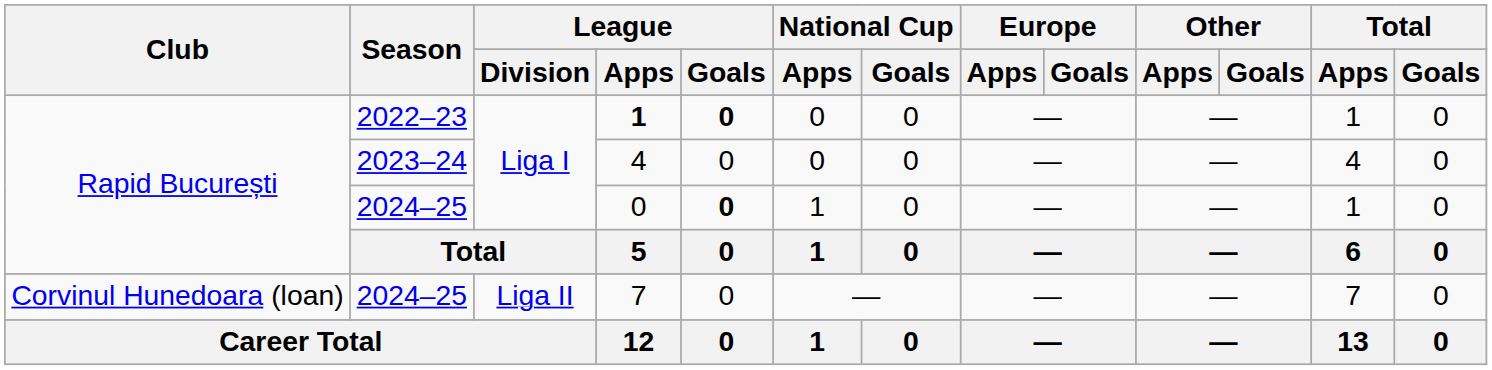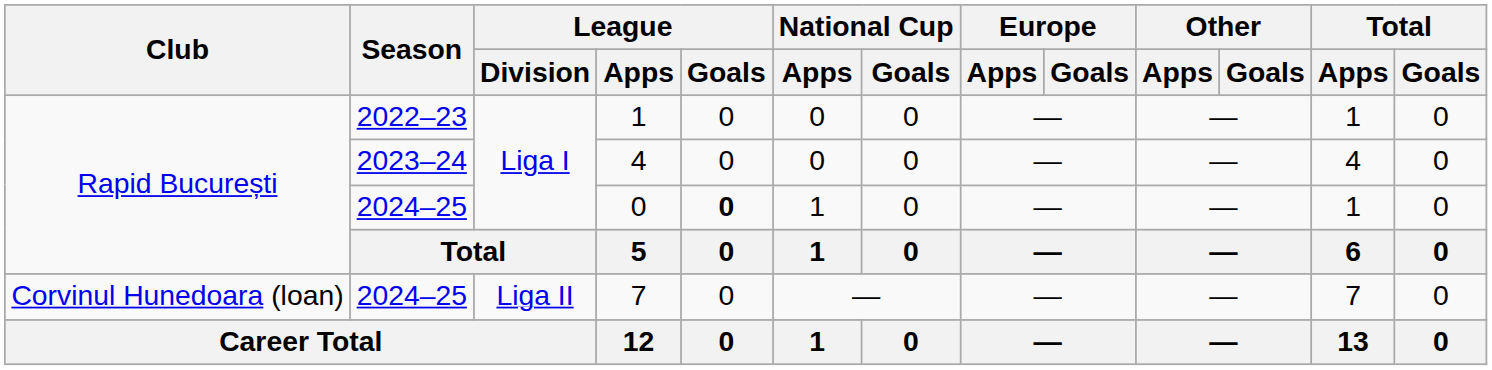(639, 116) bold -> (639, 116) normal
(726, 116) bold -> (726, 116) normal
